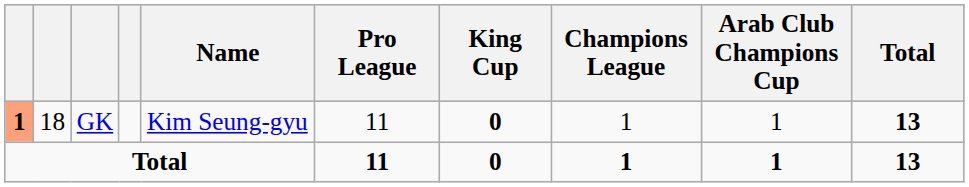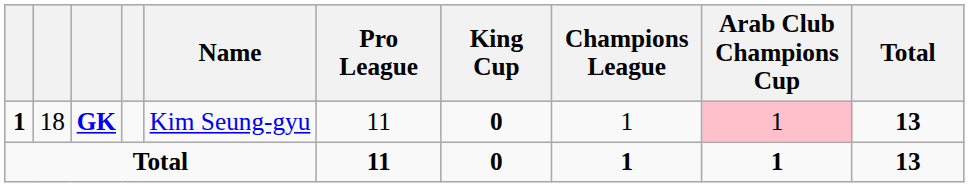(19, 121) lightsalmon background -> (19, 121) no background
(95, 121) normal -> (96, 121) bold
(776, 121) no background -> (777, 121) pink background
